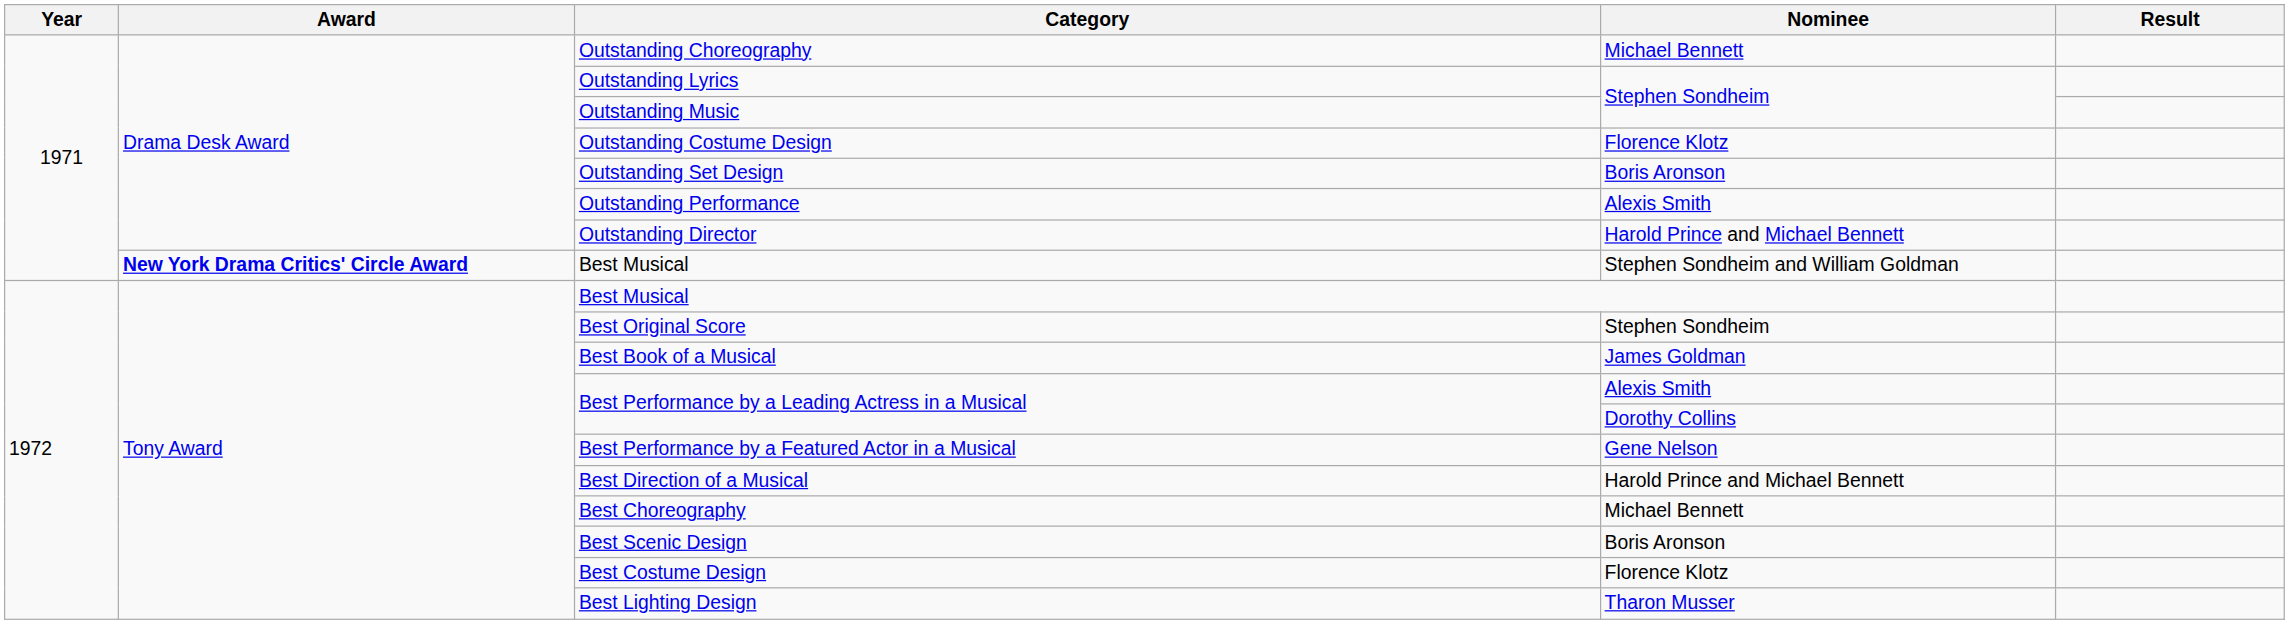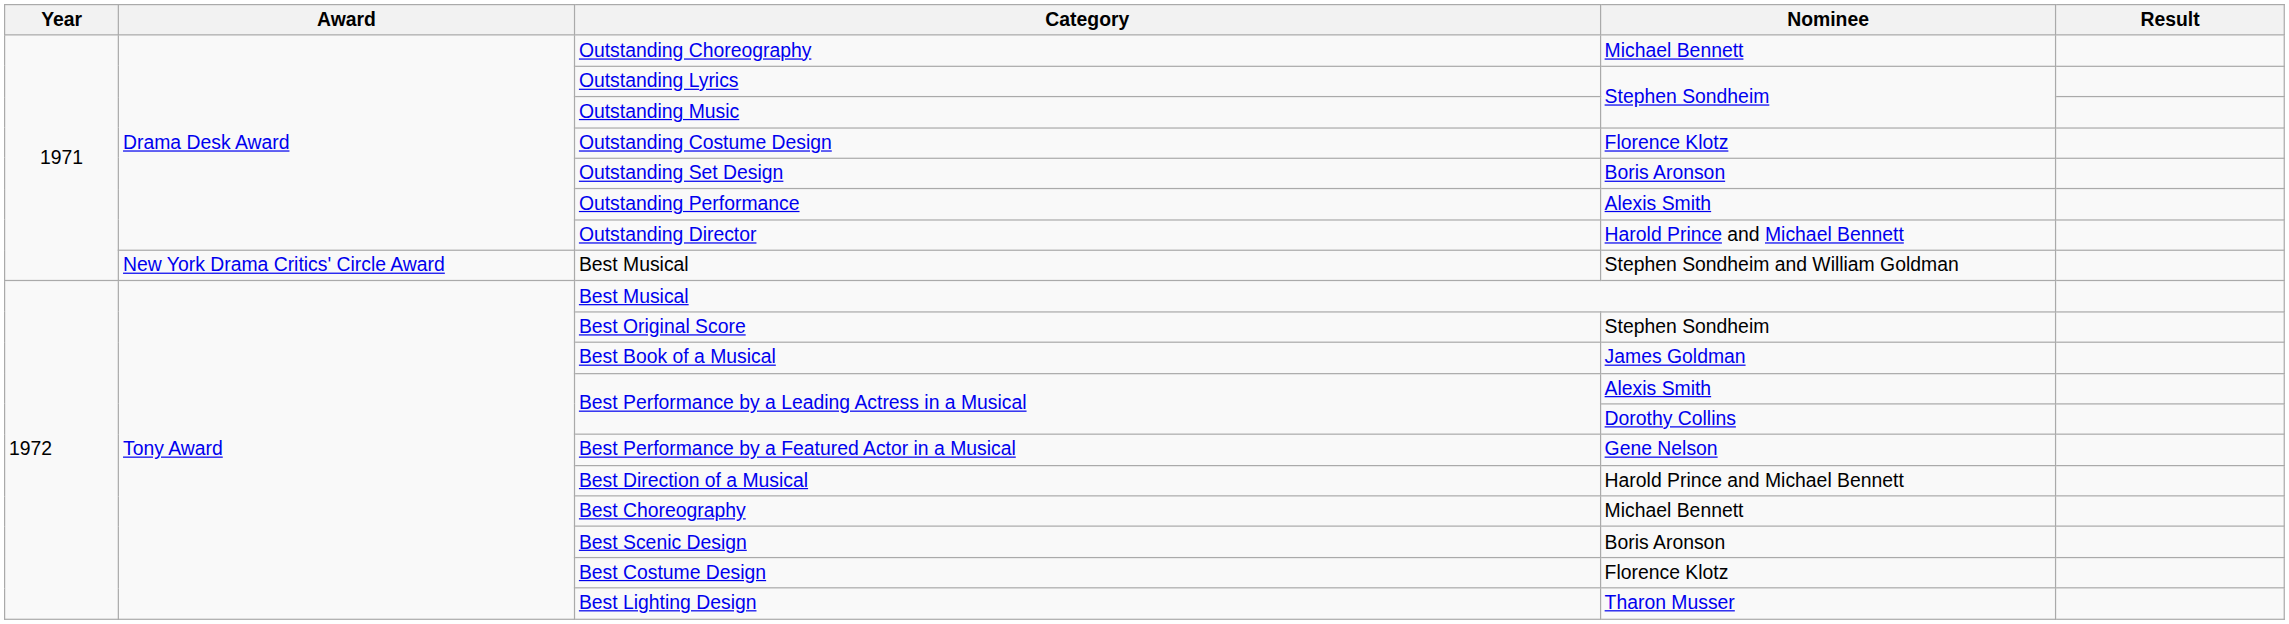(296, 265) bold -> (284, 265) normal
